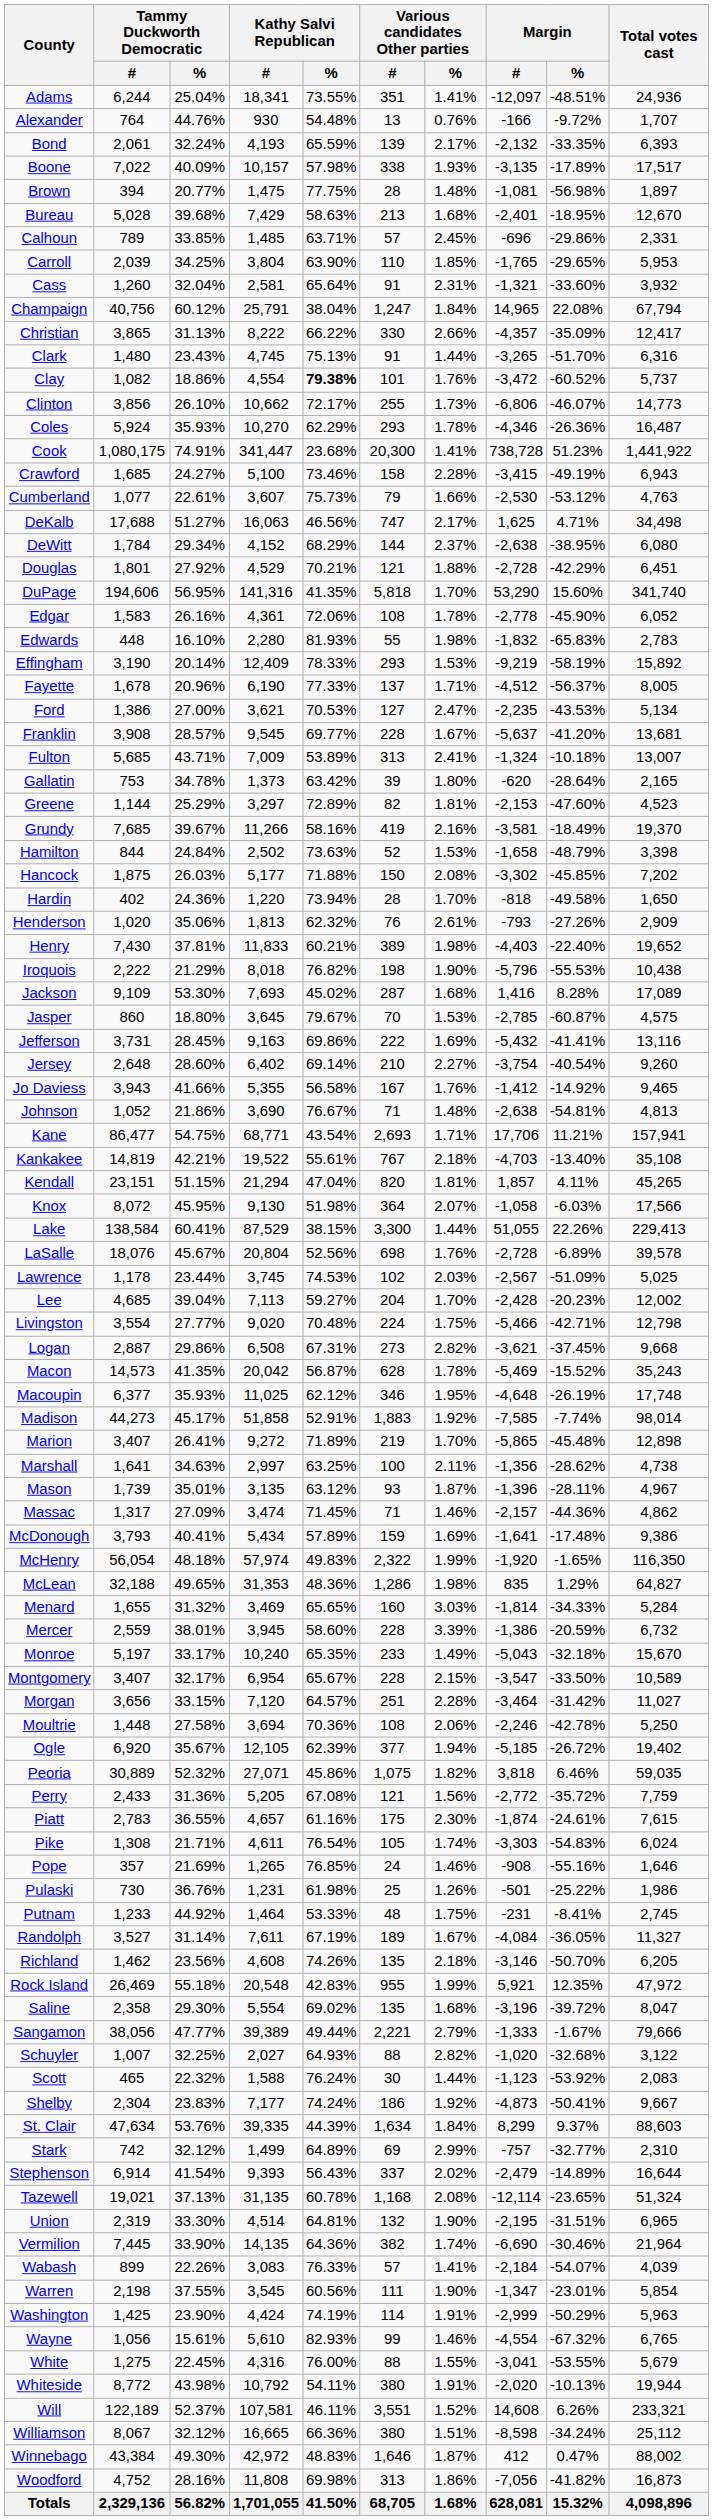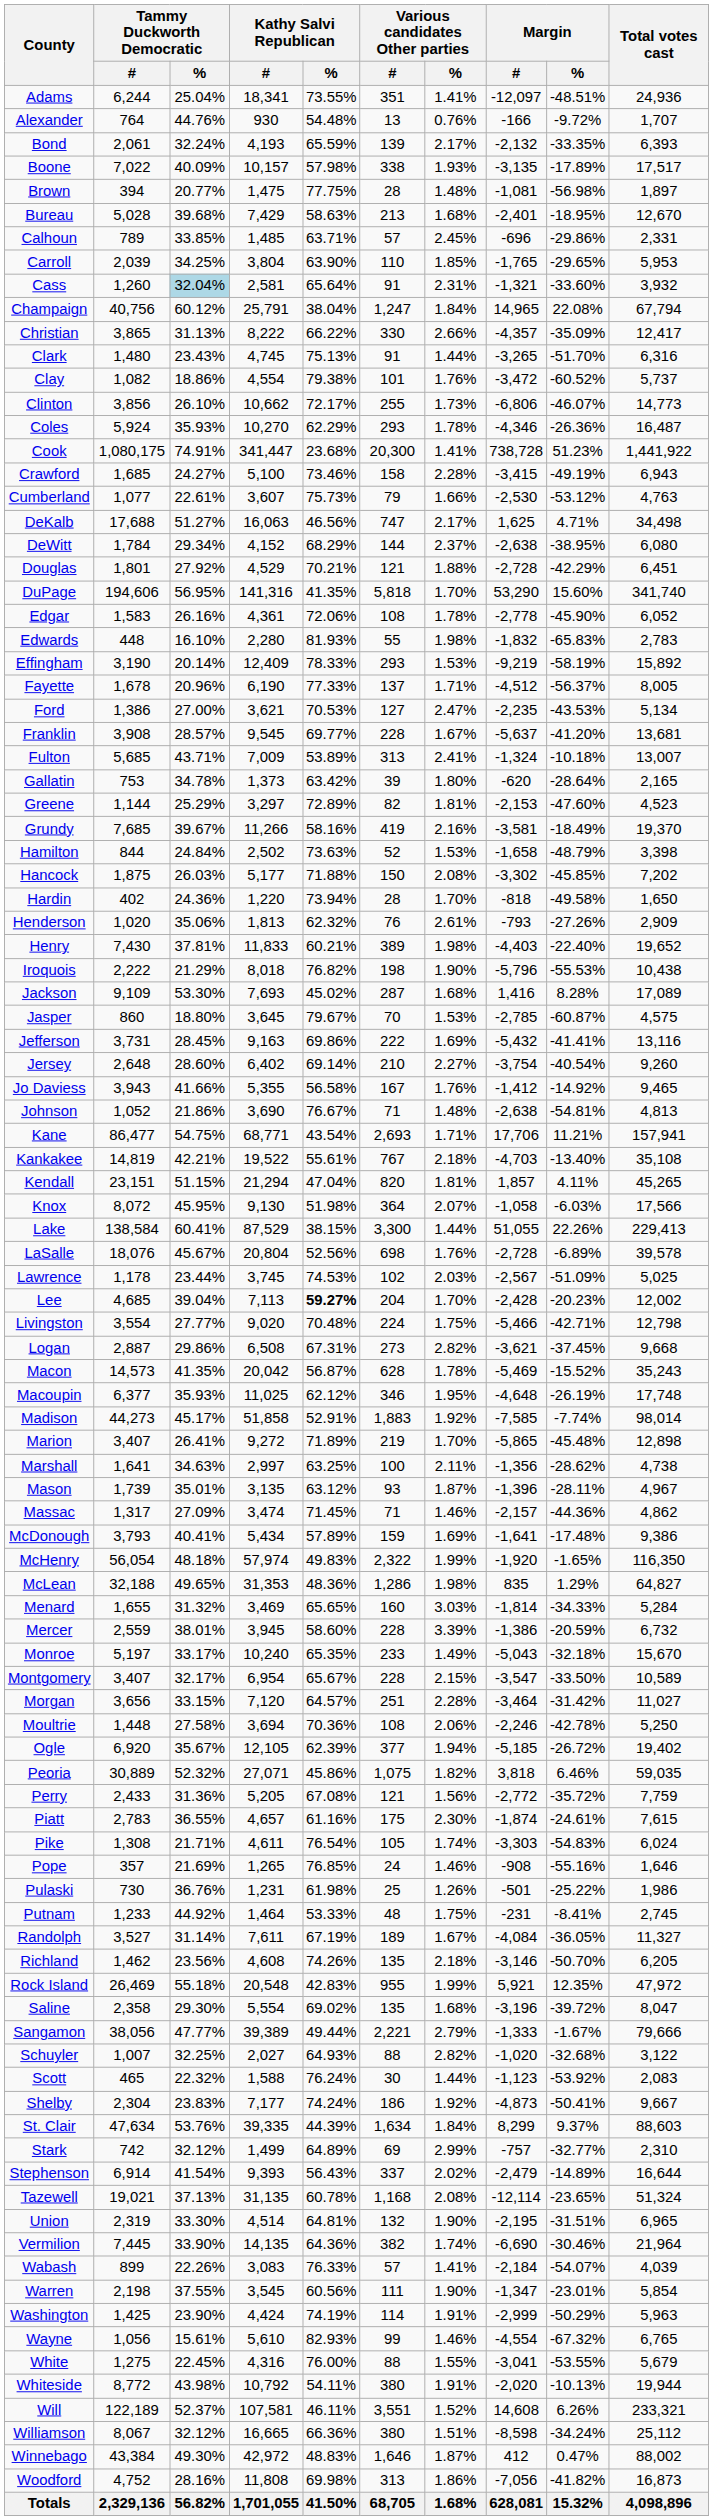(200, 285) no background -> (200, 285) lightblue background
(331, 380) bold -> (331, 380) normal
(331, 1300) normal -> (331, 1300) bold
